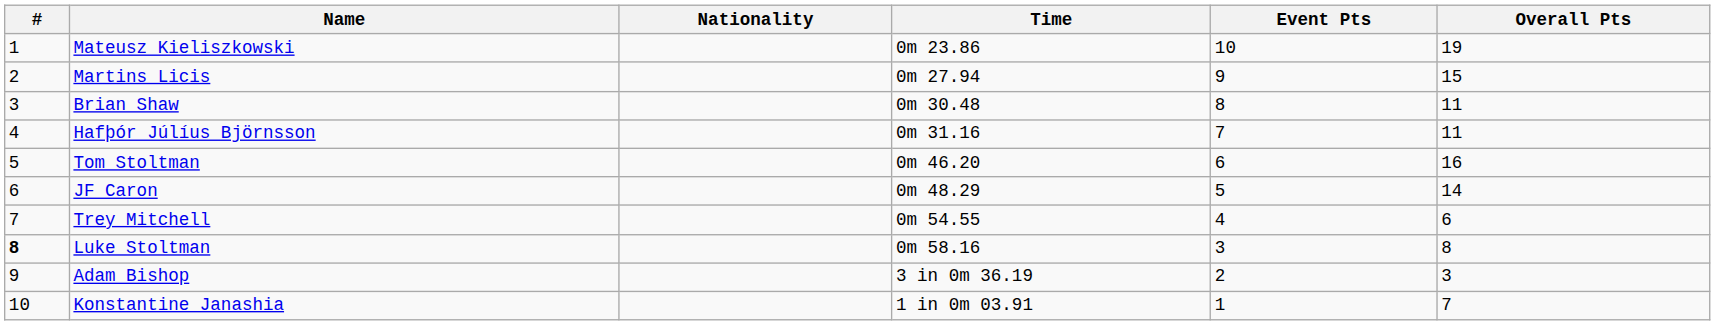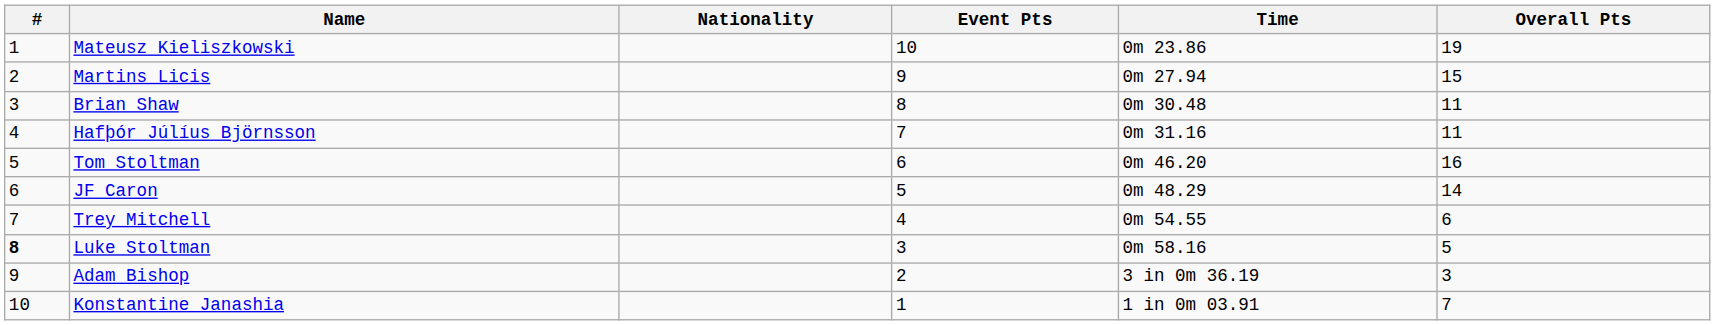columns swapped: (1051, 20) <-> (1324, 20)
(1446, 248) 8 -> (1446, 248) 5
